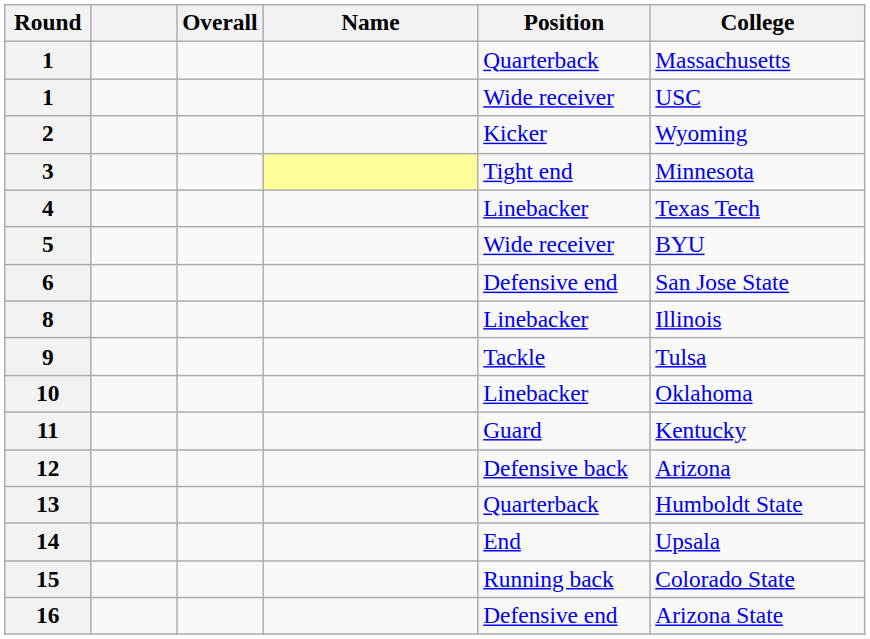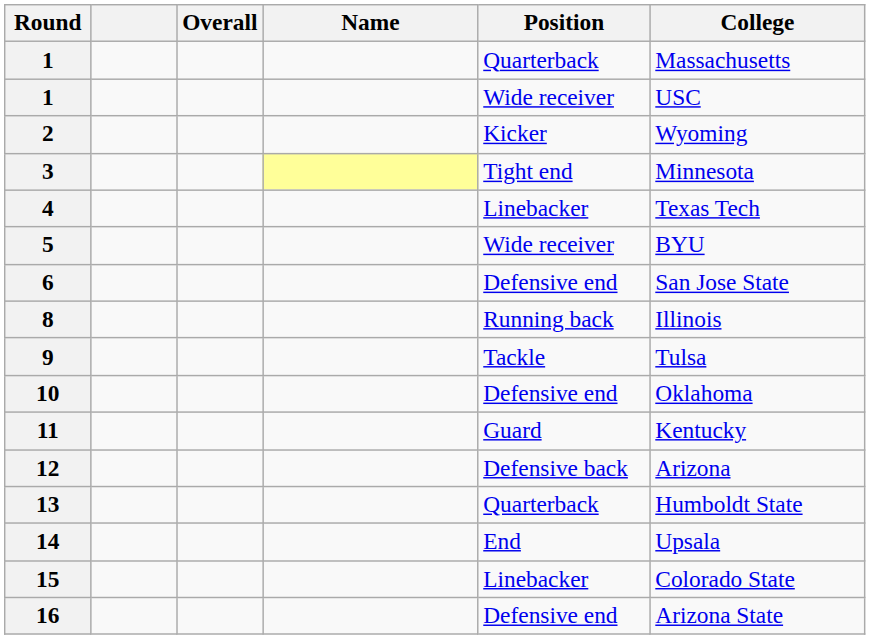(536, 319) Linebacker -> (548, 319) Running back
(536, 393) Linebacker -> (550, 393) Defensive end
(548, 578) Running back -> (536, 578) Linebacker
